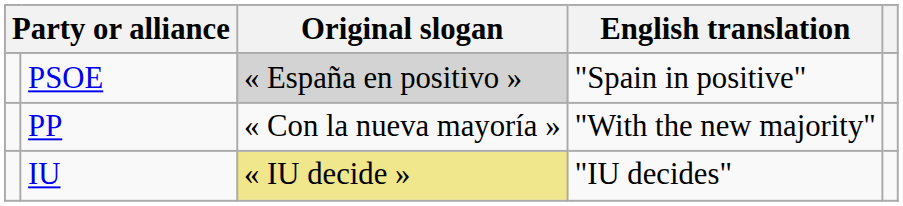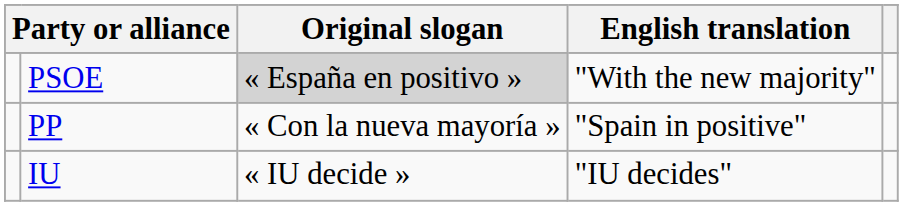(690, 77) "Spain in positive" -> (725, 77) "With the new majority"
(725, 126) "With the new majority" -> (690, 126) "Spain in positive"
(327, 175) khaki background -> (327, 175) no background
